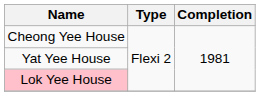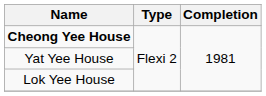(66, 36) normal -> (69, 36) bold
(66, 79) pink background -> (69, 79) no background
